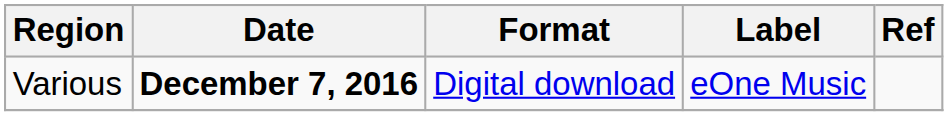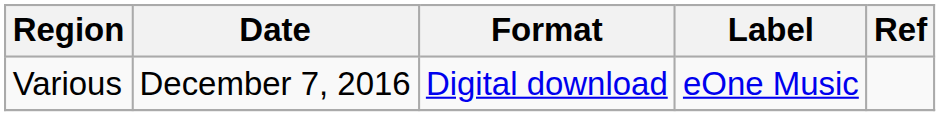(279, 82) bold -> (275, 82) normal
